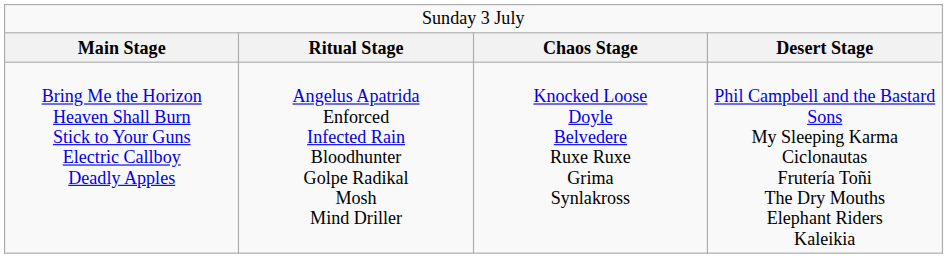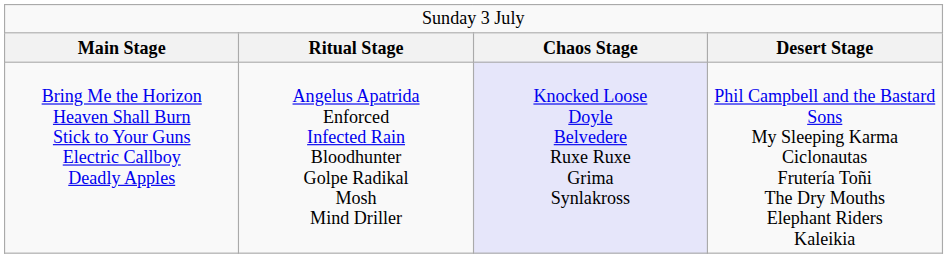(590, 147) no background -> (590, 147) lavender background
